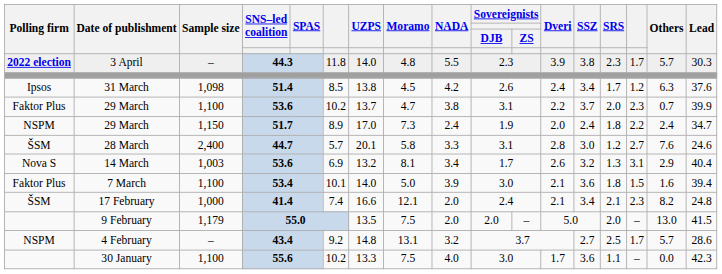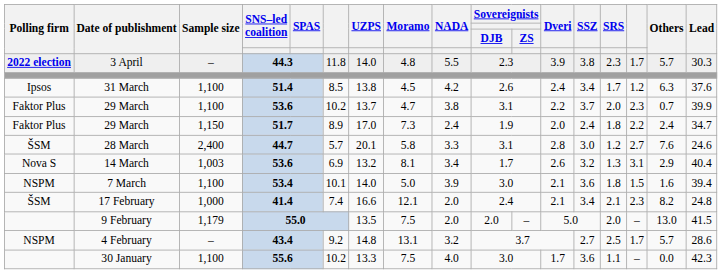(211, 87) 1,098 -> (211, 87) 1,100
(39, 125) NSPM -> (39, 125) Faktor Plus
(39, 182) Faktor Plus -> (39, 182) NSPM
